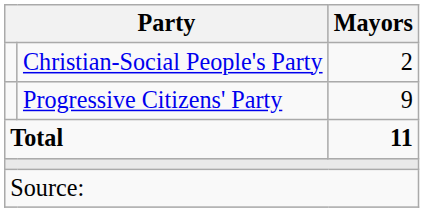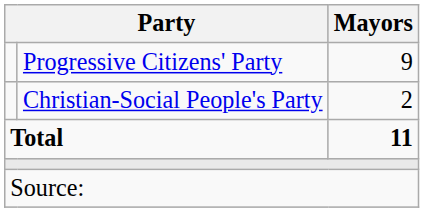rows swapped: (153, 100) <-> (173, 61)
